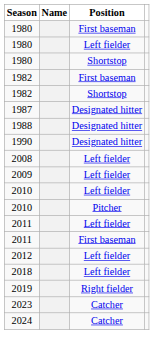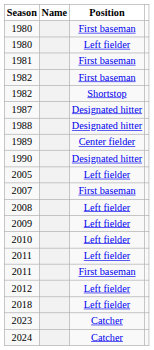- row: (22, 61)
+ row: (22, 61)
+ row: (22, 142)
+ row: (22, 175)
+ row: (22, 191)
- row: (22, 207)
- row: (22, 288)
